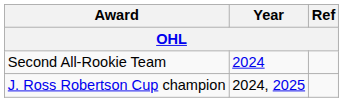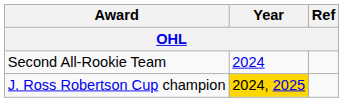(269, 85) no background -> (269, 85) gold background
